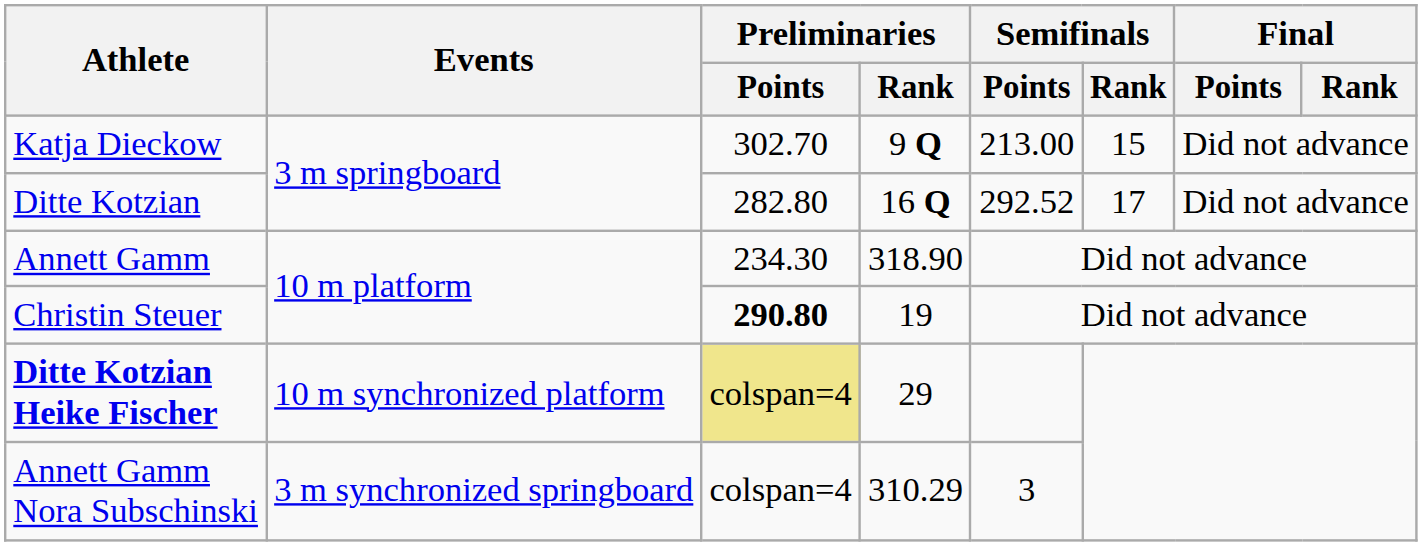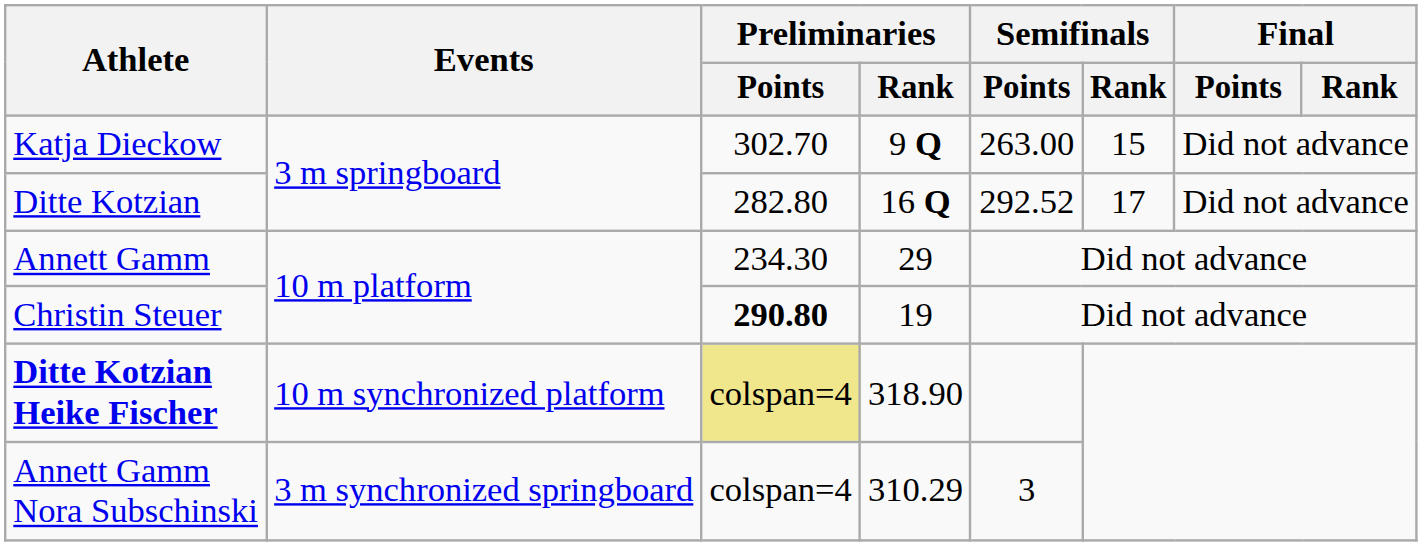(1027, 144) 213.00 -> (1027, 144) 263.00
(915, 258) 318.90 -> (915, 258) 29
(915, 392) 29 -> (915, 392) 318.90
